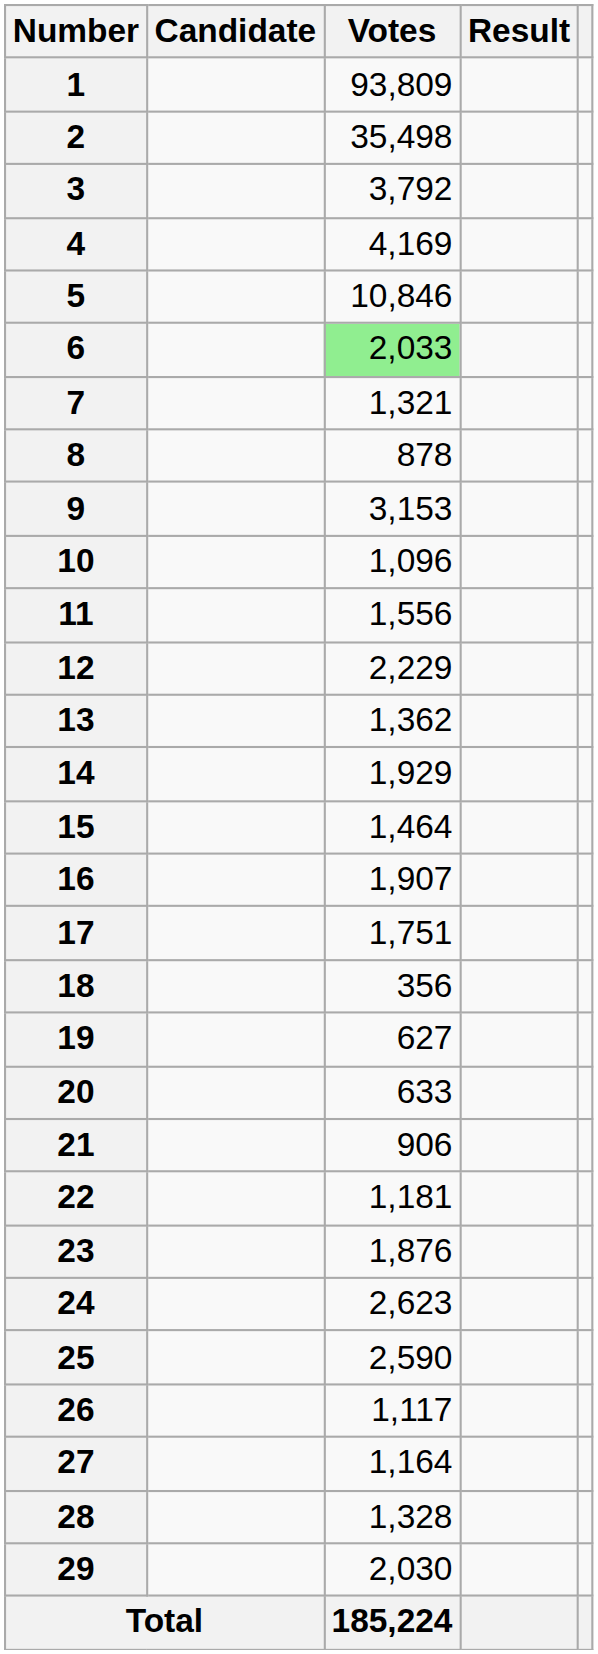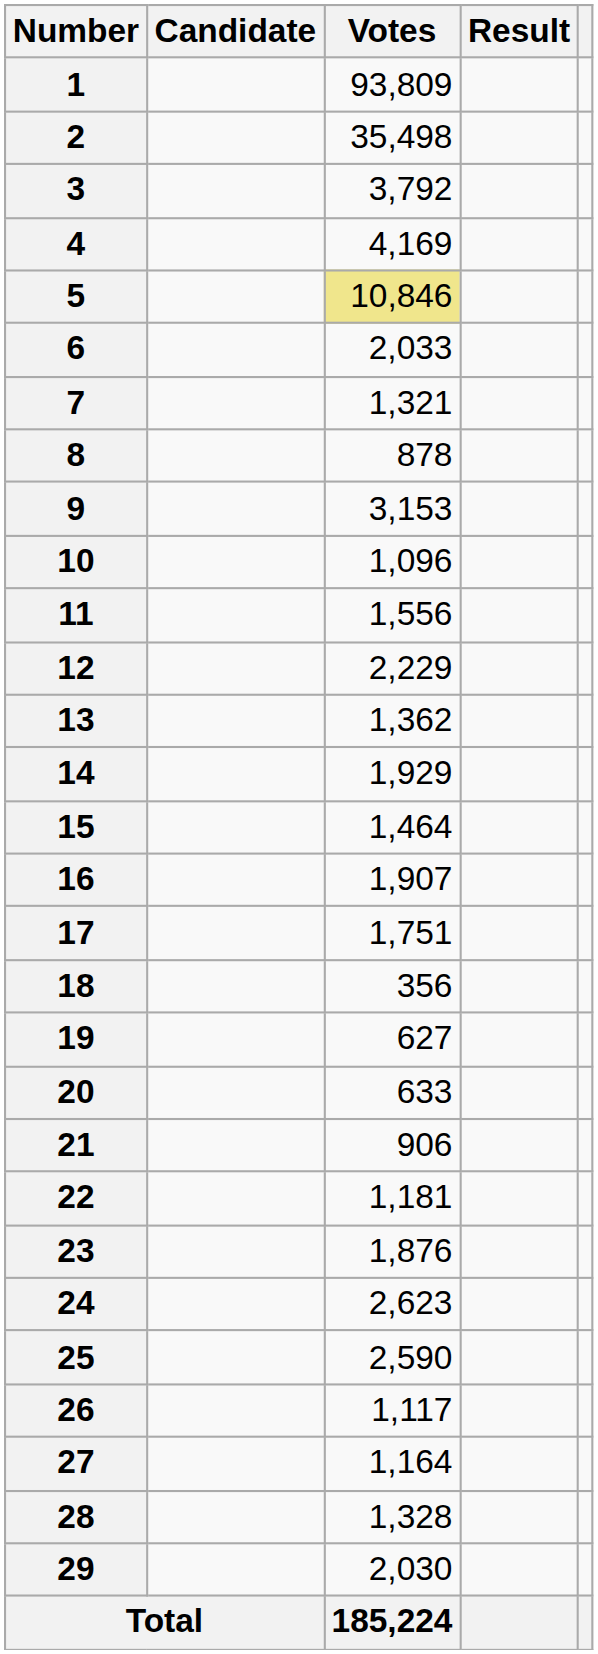(401, 296) no background -> (401, 296) khaki background
(411, 349) lightgreen background -> (411, 349) no background
